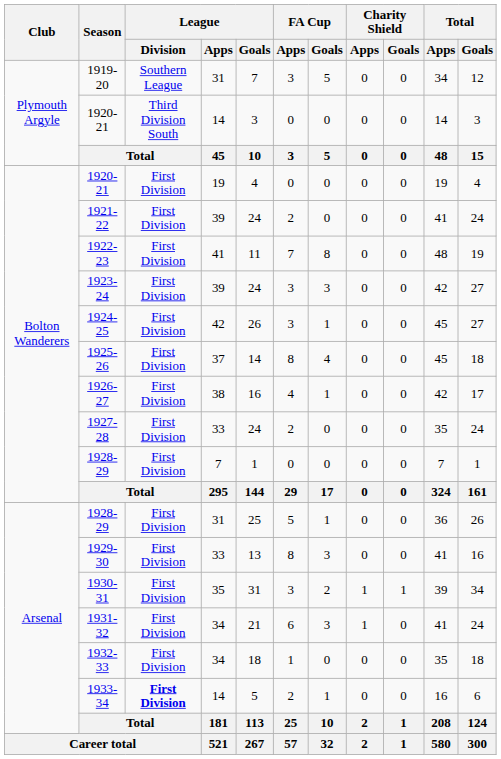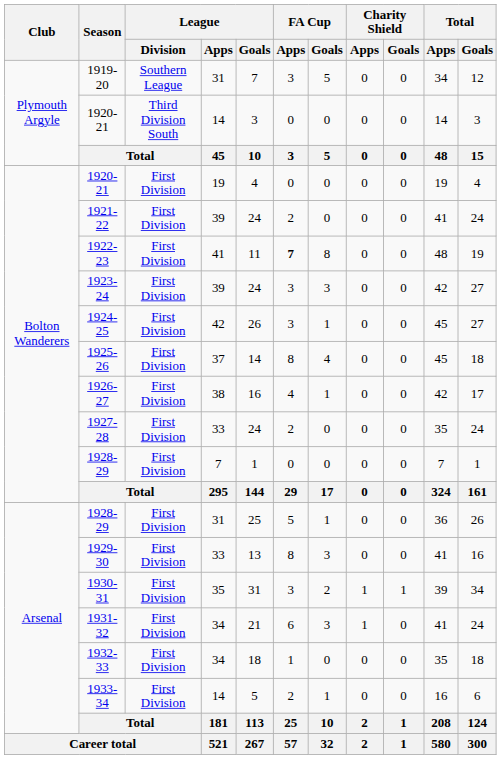(291, 253) normal -> (291, 253) bold
(163, 695) bold -> (163, 695) normal
